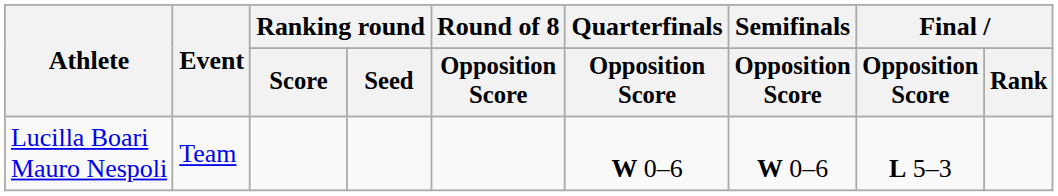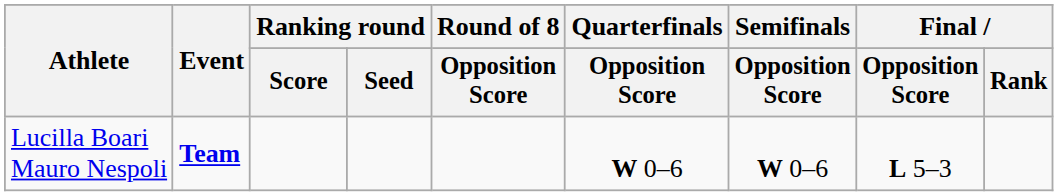(208, 153) normal -> (210, 153) bold
